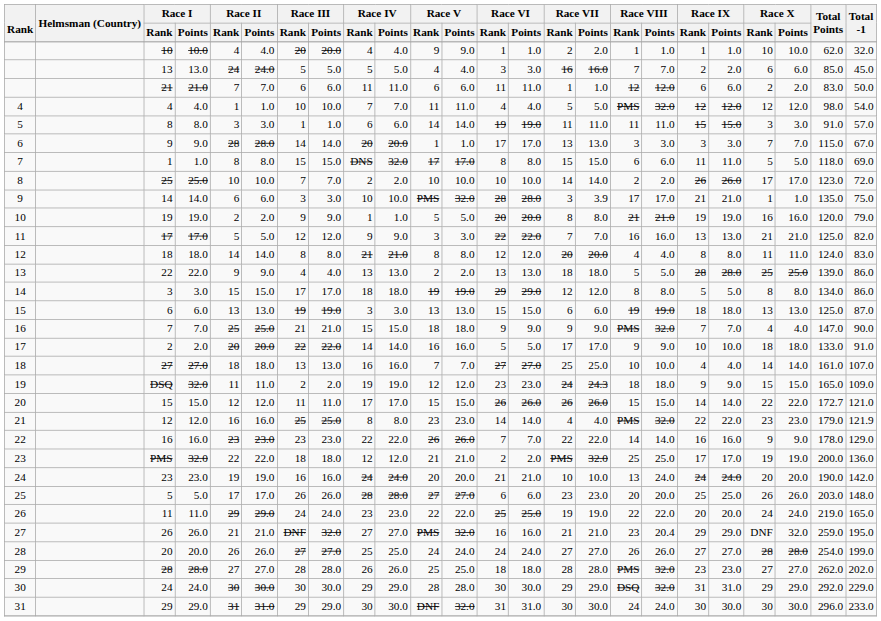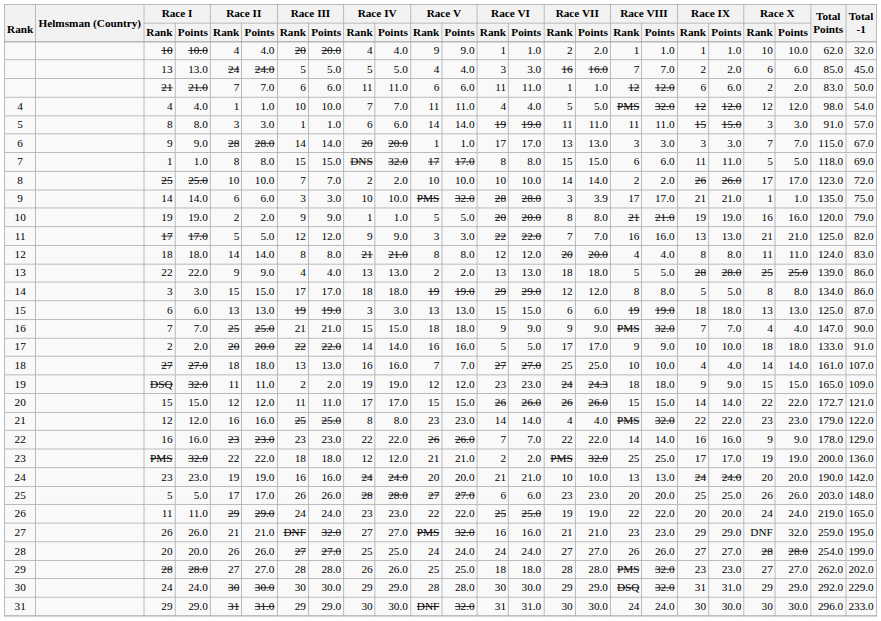(861, 421) 121.9 -> (861, 421) 122.0
(665, 477) 24.0 -> (665, 477) 13.0
(665, 532) 20.4 -> (665, 532) 23.0
